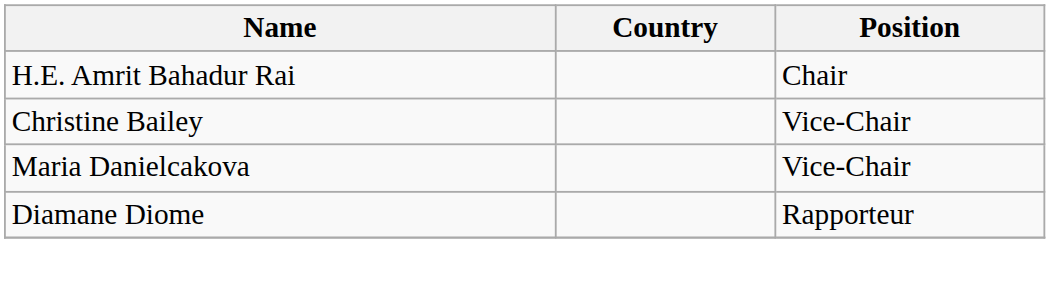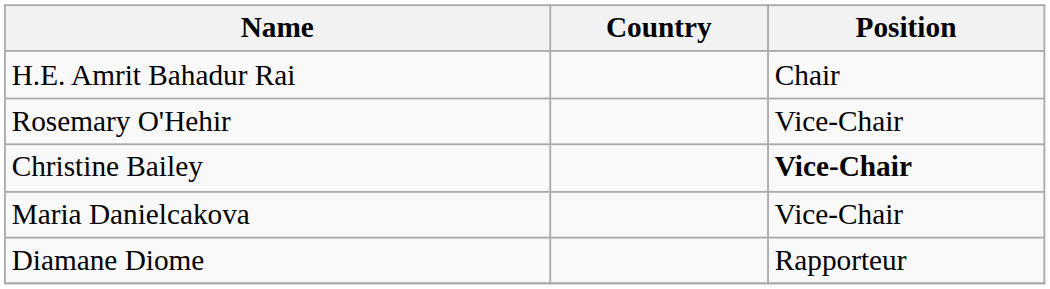+ row: (121, 120)
(846, 120) normal -> (843, 167) bold
